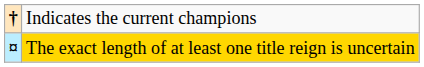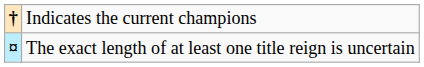(220, 47) gold background -> (220, 47) no background
